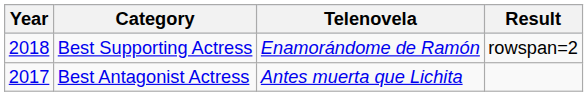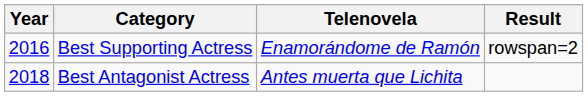(29, 47) 2018 -> (29, 47) 2016
(29, 76) 2017 -> (29, 76) 2018
